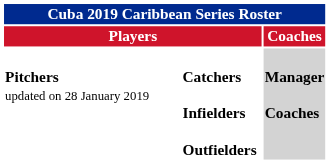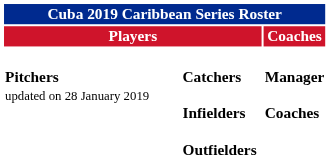(295, 94) lightgrey background -> (295, 94) no background
